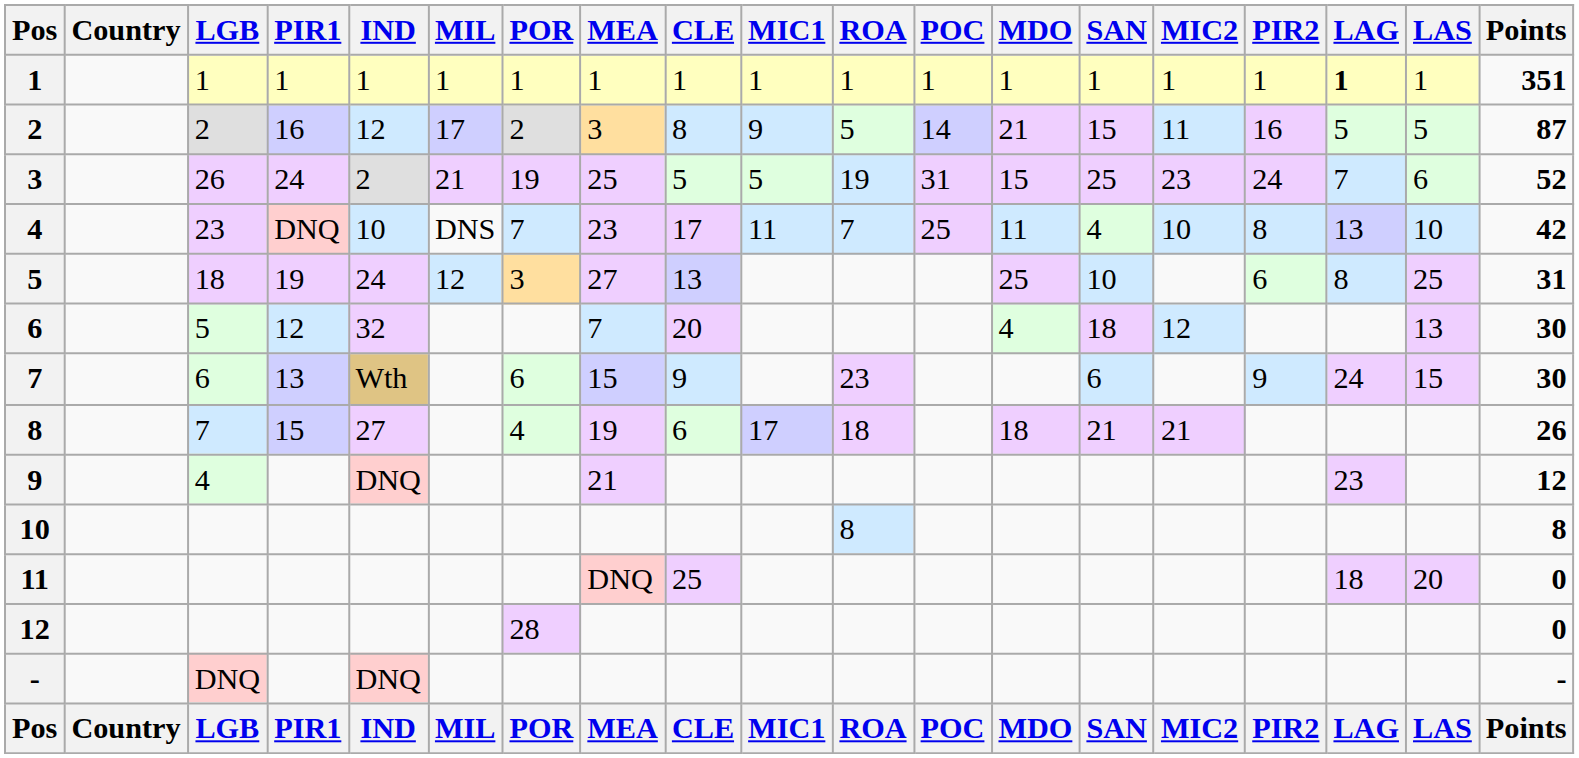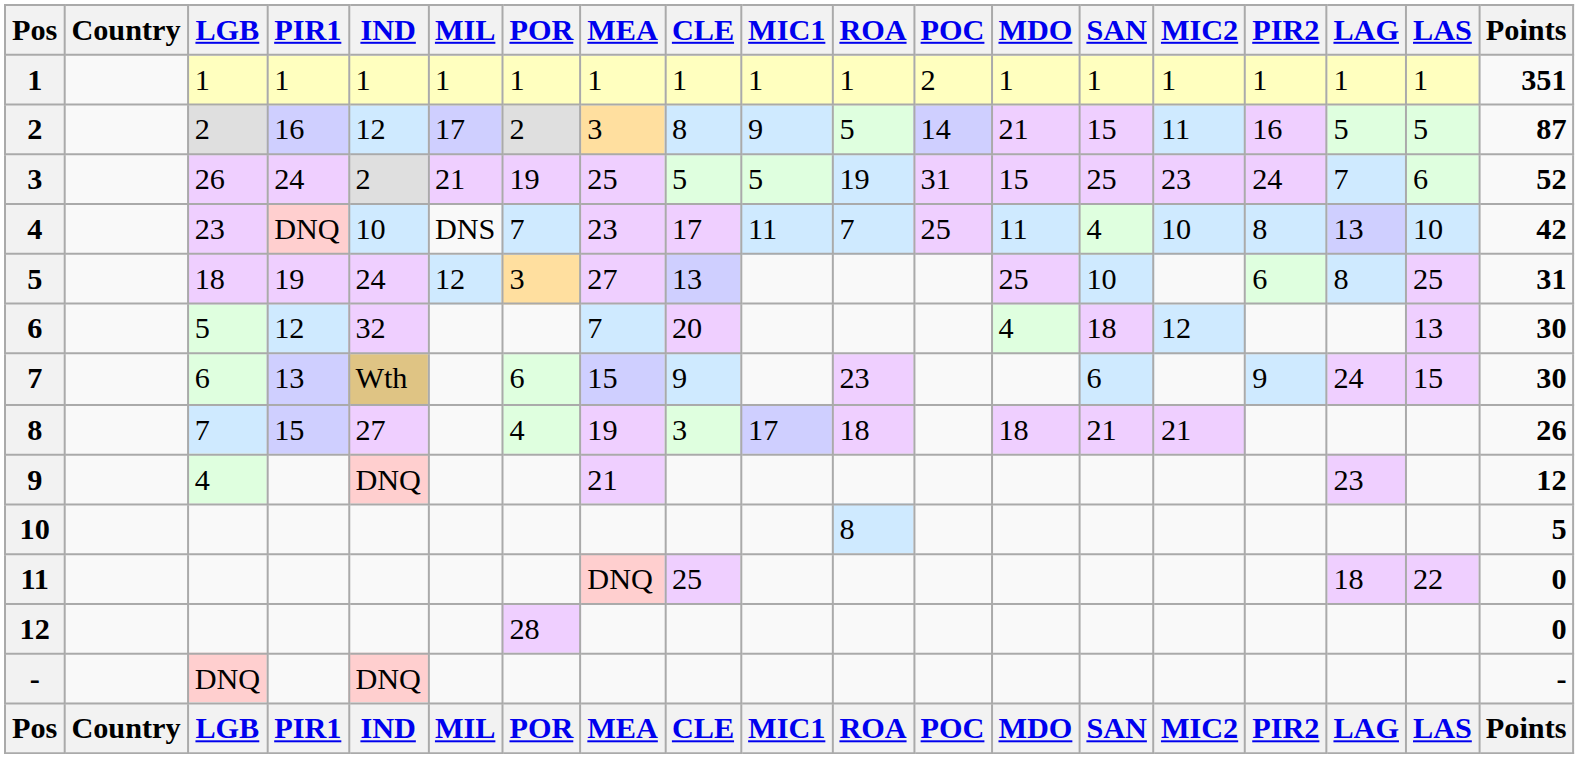(928, 79) 1 -> (928, 79) 2
(1341, 79) bold -> (1341, 79) normal
(679, 428) 6 -> (679, 428) 3
(1559, 528) 8 -> (1559, 528) 5
(1428, 578) 20 -> (1428, 578) 22
